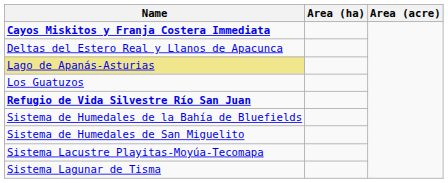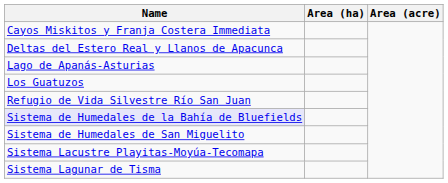(139, 30) bold -> (139, 30) normal
(81, 65) khaki background -> (81, 65) no background
(129, 100) bold -> (129, 100) normal
(155, 117) no background -> (155, 117) lavender background
